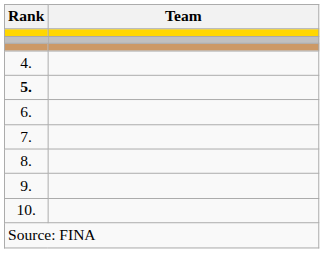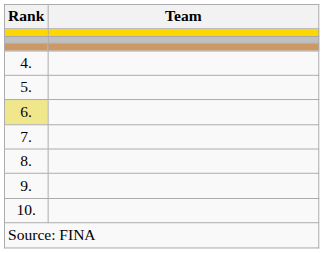(26, 87) bold -> (26, 87) normal
(26, 112) no background -> (26, 112) khaki background
